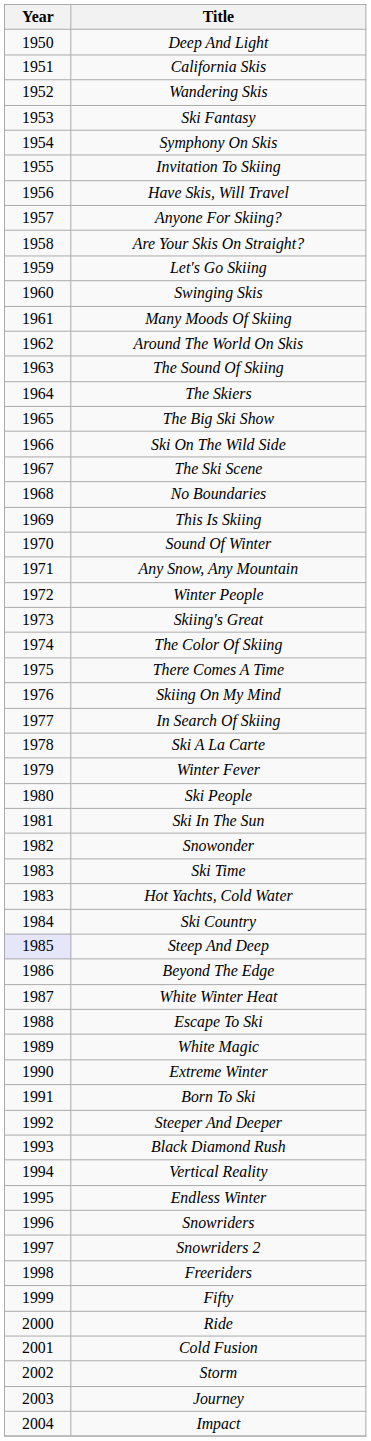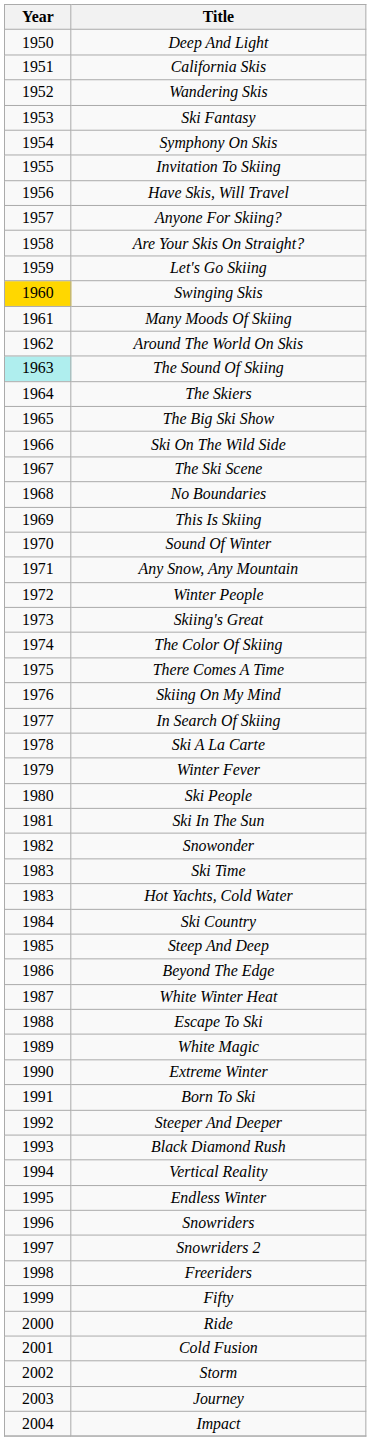(38, 293) no background -> (38, 293) gold background
(38, 368) no background -> (38, 368) paleturquoise background
(38, 946) lavender background -> (38, 946) no background
